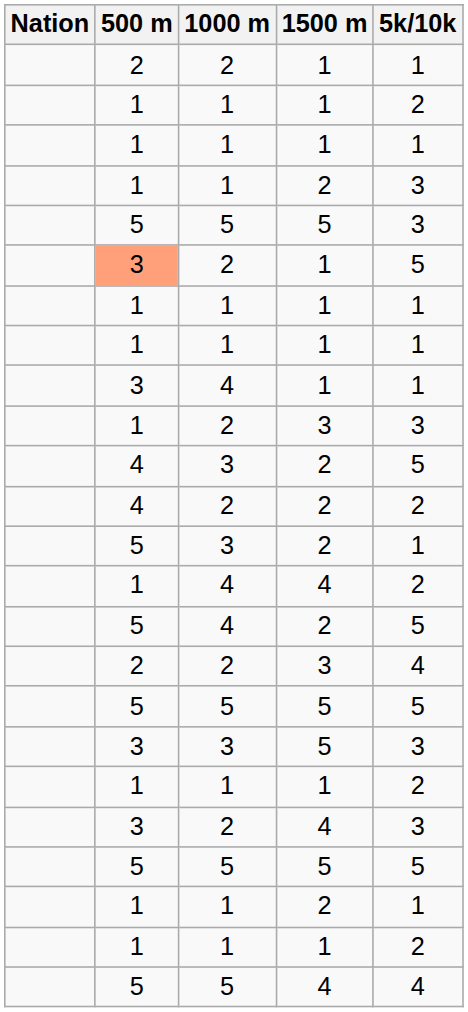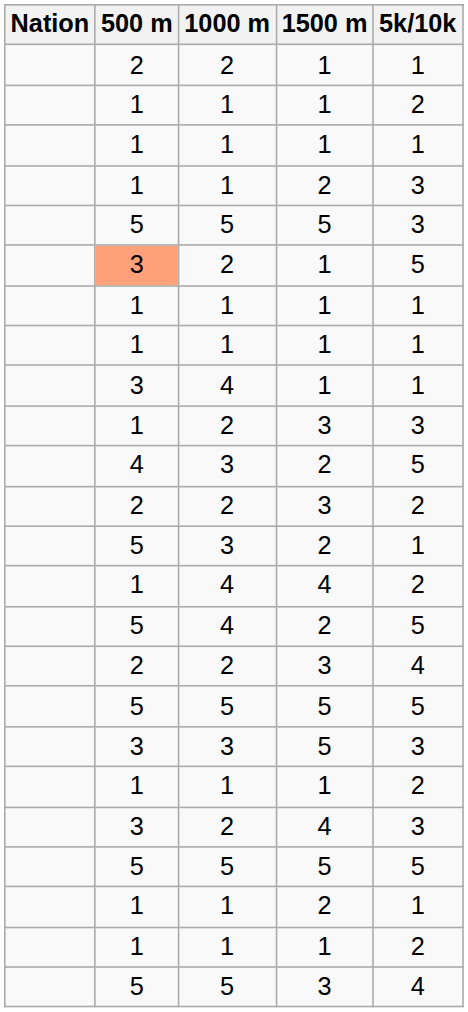(137, 505) 4 -> (137, 505) 2
(325, 505) 2 -> (325, 505) 3
(325, 986) 4 -> (325, 986) 3
